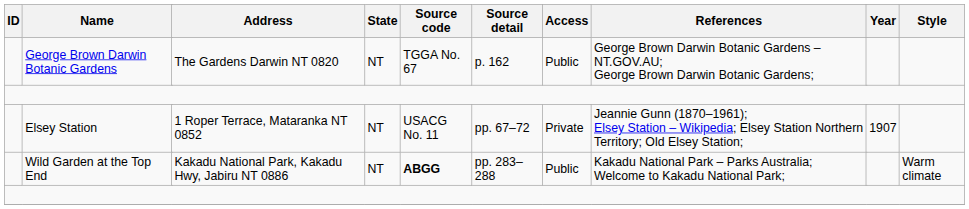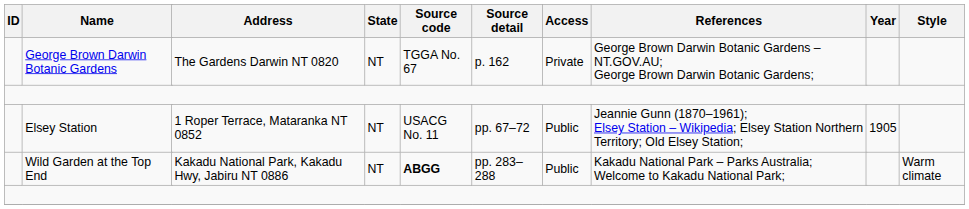(562, 61) Public -> (564, 61) Private
(564, 128) Private -> (562, 128) Public
(883, 128) 1907 -> (883, 128) 1905
